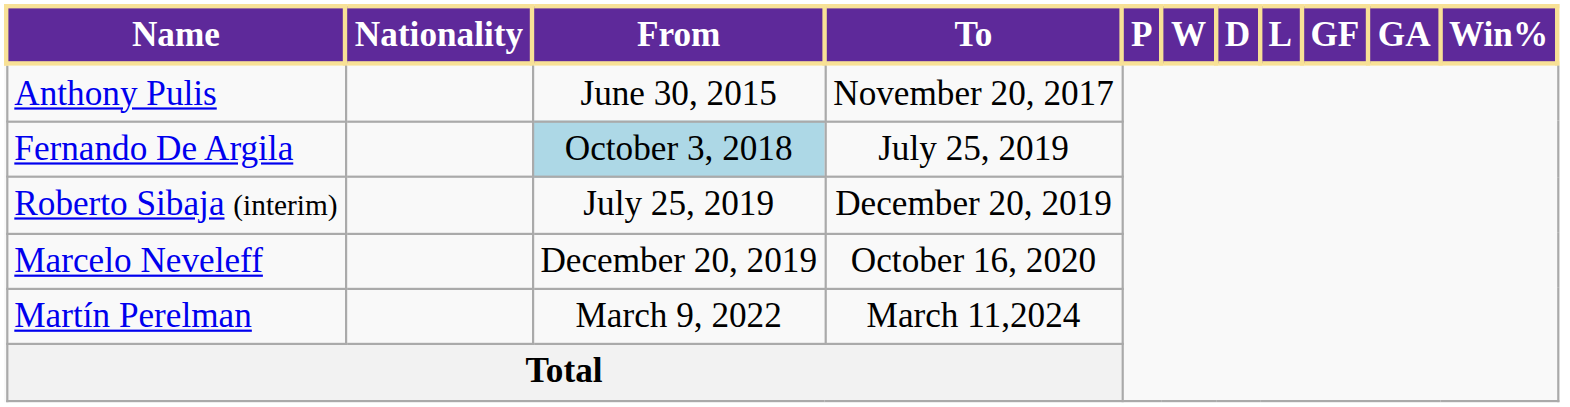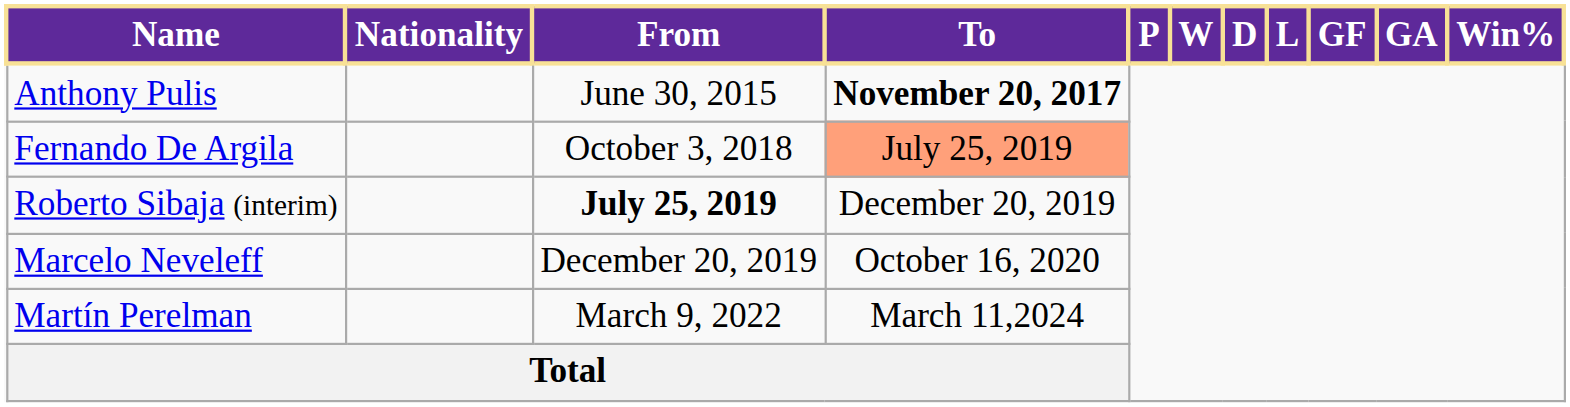(974, 92) normal -> (977, 92) bold
(679, 148) lightblue background -> (679, 148) no background
(973, 148) no background -> (977, 148) lightsalmon background
(679, 204) normal -> (679, 204) bold
